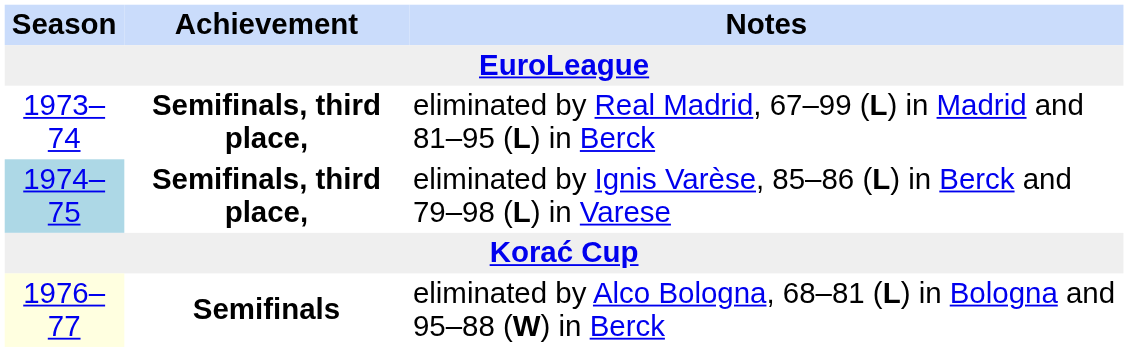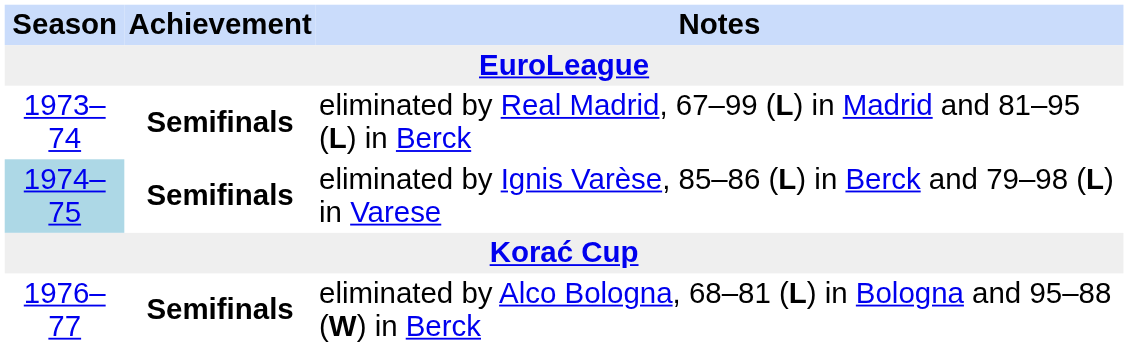(266, 122) Semifinals, third place, -> (220, 122) Semifinals
(266, 195) Semifinals, third place, -> (220, 195) Semifinals
(64, 309) lightyellow background -> (65, 309) no background
